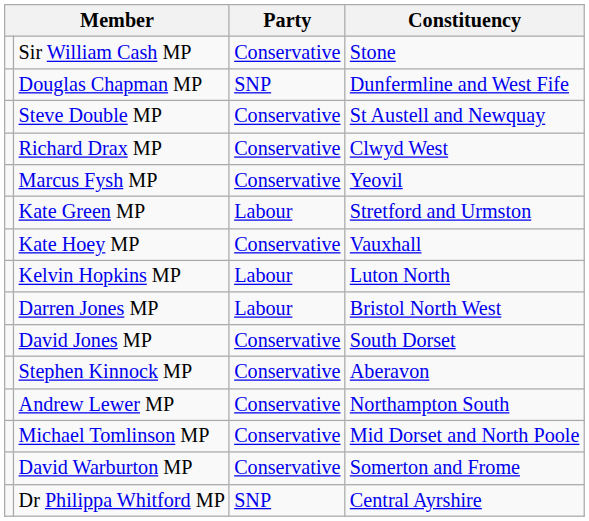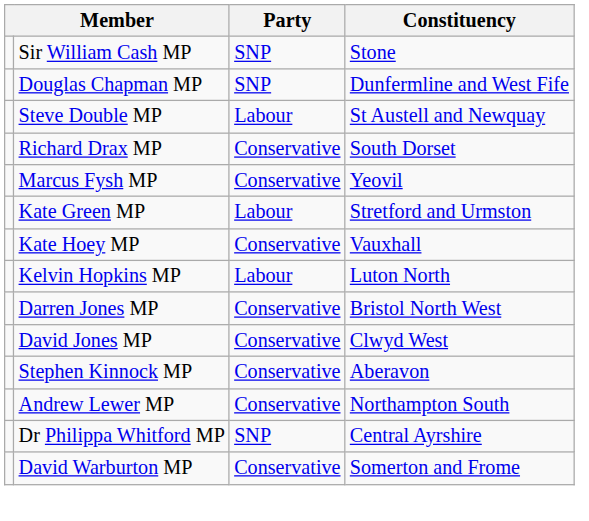(287, 52) Conservative -> (253, 52) SNP
(287, 116) Conservative -> (263, 116) Labour
(399, 148) Clwyd West -> (403, 148) South Dorset
(263, 308) Labour -> (287, 308) Conservative
(403, 340) South Dorset -> (399, 340) Clwyd West
- row: (114, 436)
rows swapped: (105, 468) <-> (122, 500)
